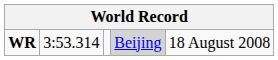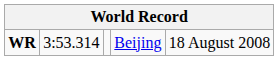(138, 42) lightgrey background -> (138, 42) no background
